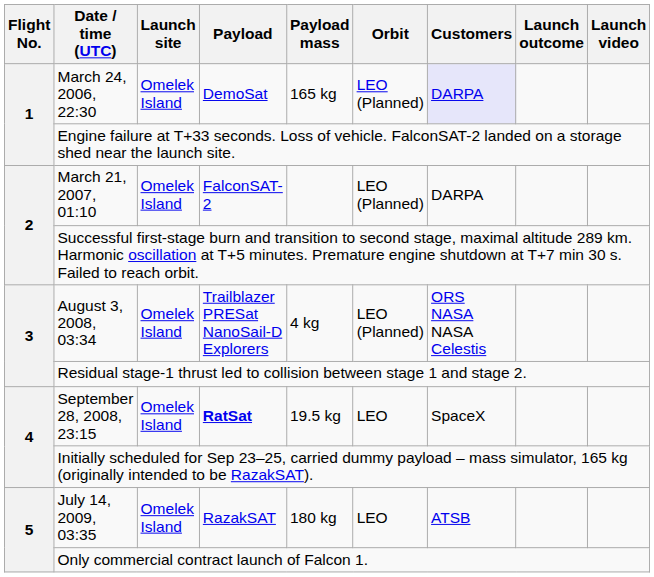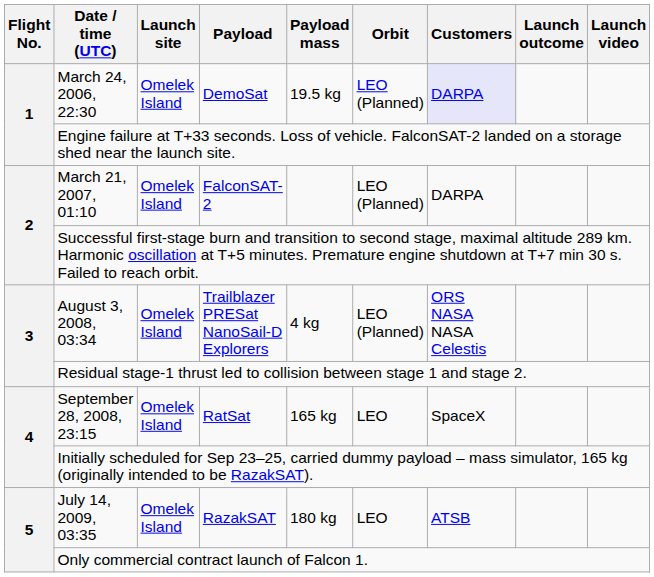(313, 93) 165 kg -> (315, 93) 19.5 kg
(227, 416) bold -> (227, 416) normal
(315, 416) 19.5 kg -> (313, 416) 165 kg
